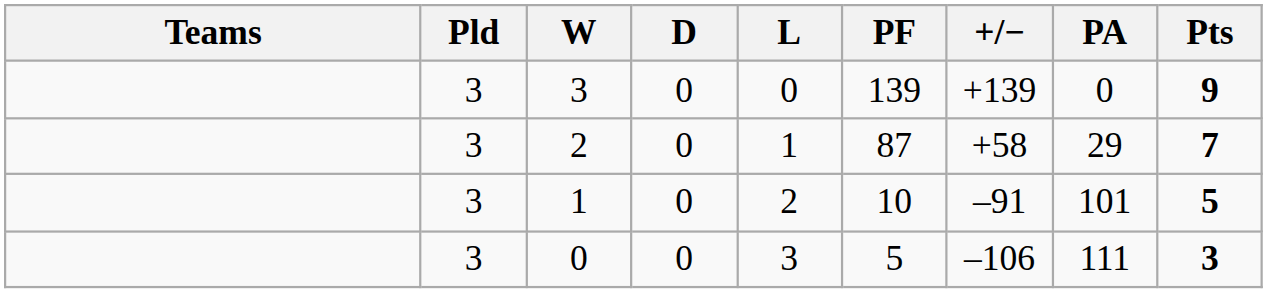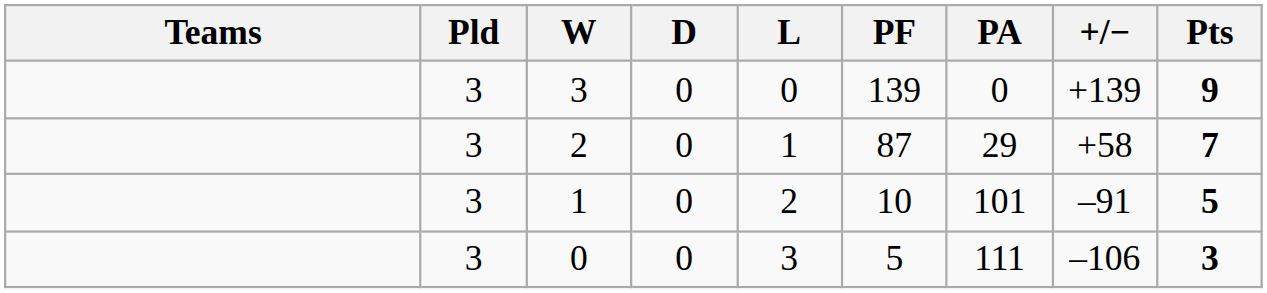columns swapped: (1105, 32) <-> (1000, 32)
